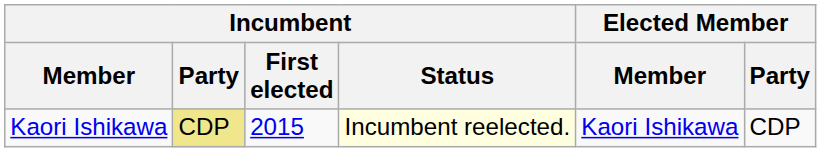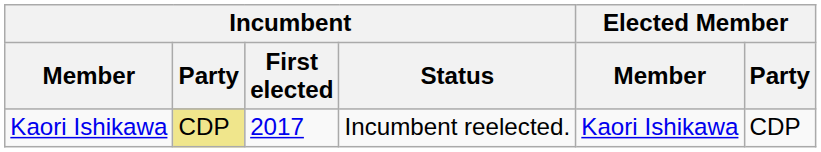(277, 127) 2015 -> (277, 127) 2017
(457, 127) lightyellow background -> (457, 127) no background
